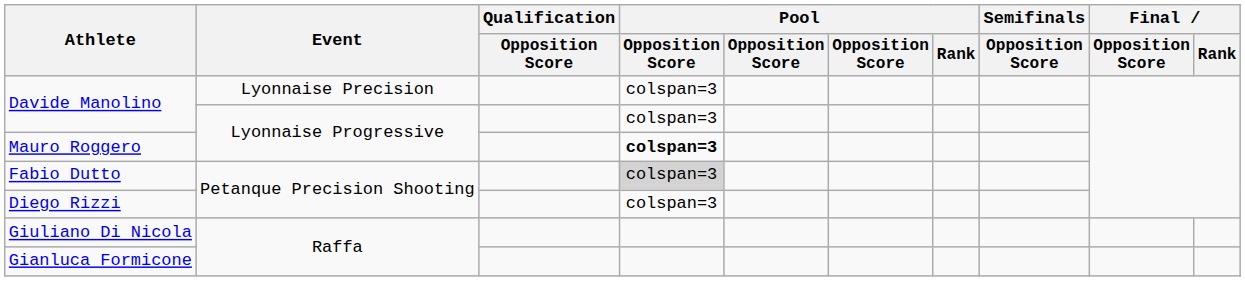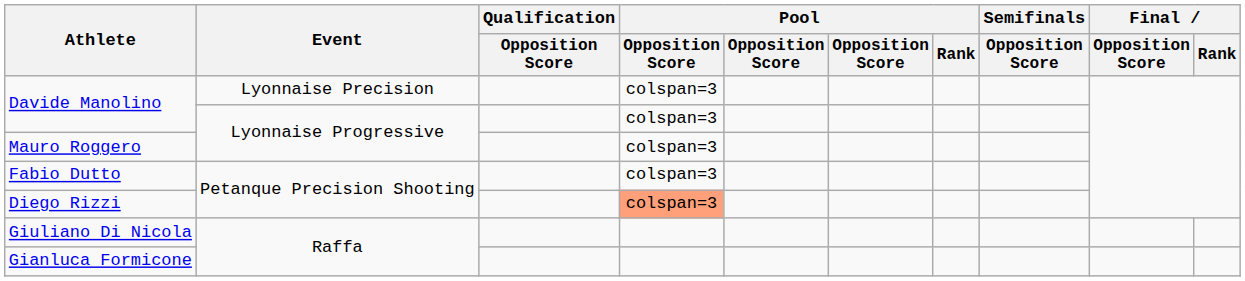(671, 147) bold -> (671, 147) normal
(671, 175) lightgrey background -> (671, 175) no background
(671, 204) no background -> (671, 204) lightsalmon background
